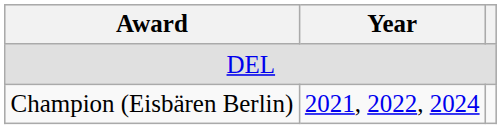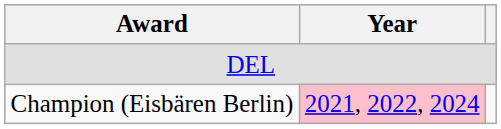(392, 103) no background -> (392, 103) pink background
